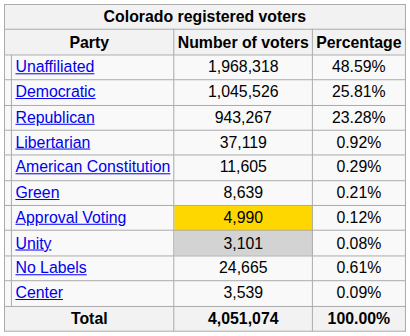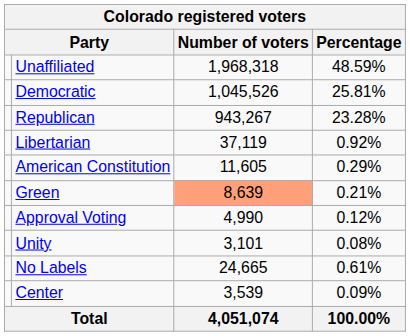(243, 192) no background -> (243, 192) lightsalmon background
(243, 218) gold background -> (243, 218) no background
(243, 243) lightgrey background -> (243, 243) no background
